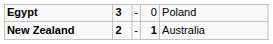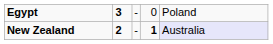(183, 30) no background -> (183, 30) lavender background
